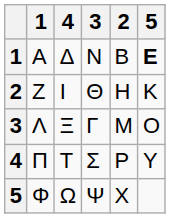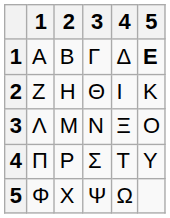columns swapped: (124, 21) <-> (68, 21)
(94, 56) N -> (94, 56) Γ
(92, 126) Γ -> (96, 126) N
